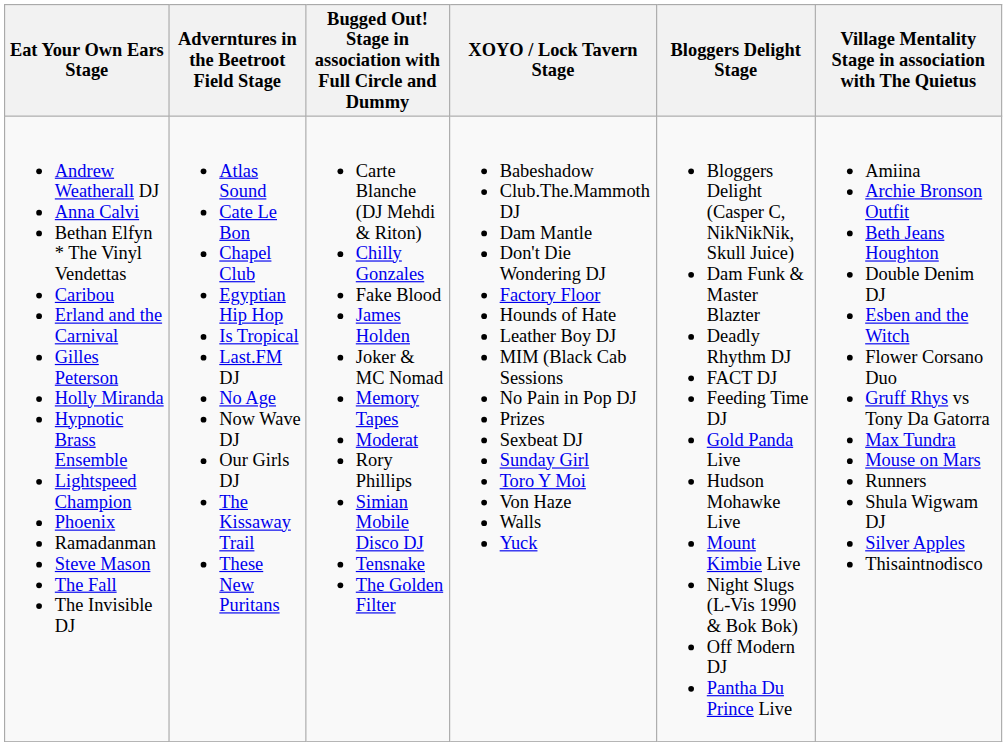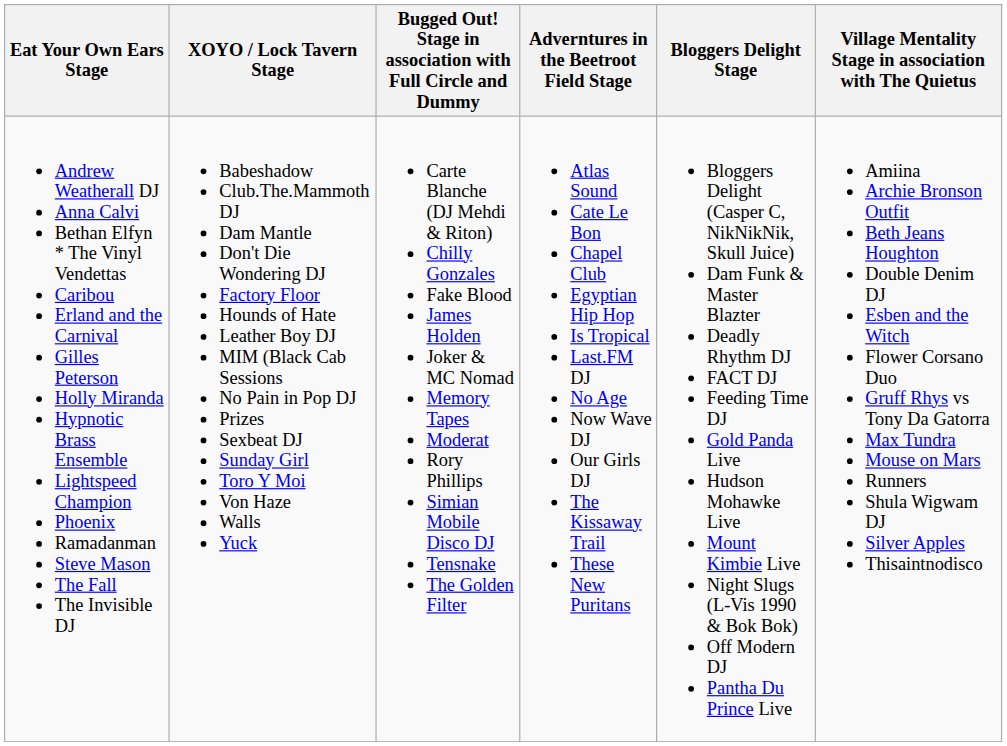columns swapped: (237, 60) <-> (553, 60)
